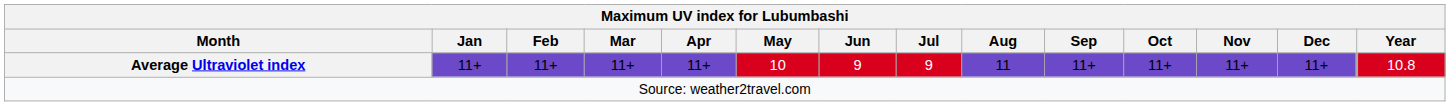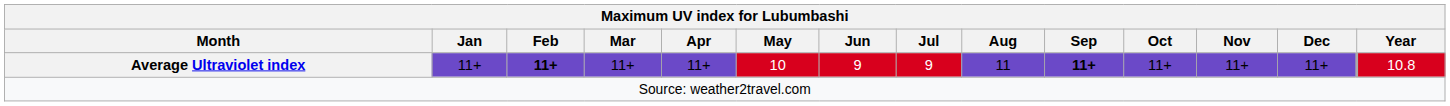(546, 65) normal -> (546, 65) bold
(1084, 65) normal -> (1084, 65) bold
